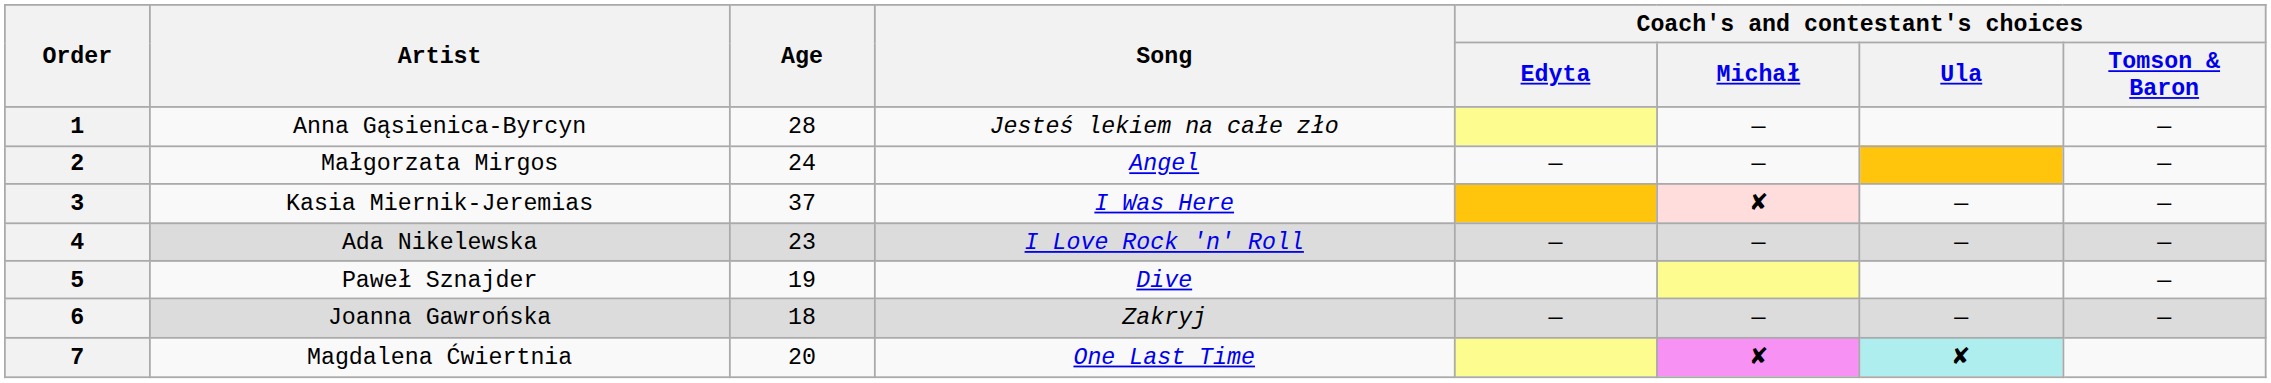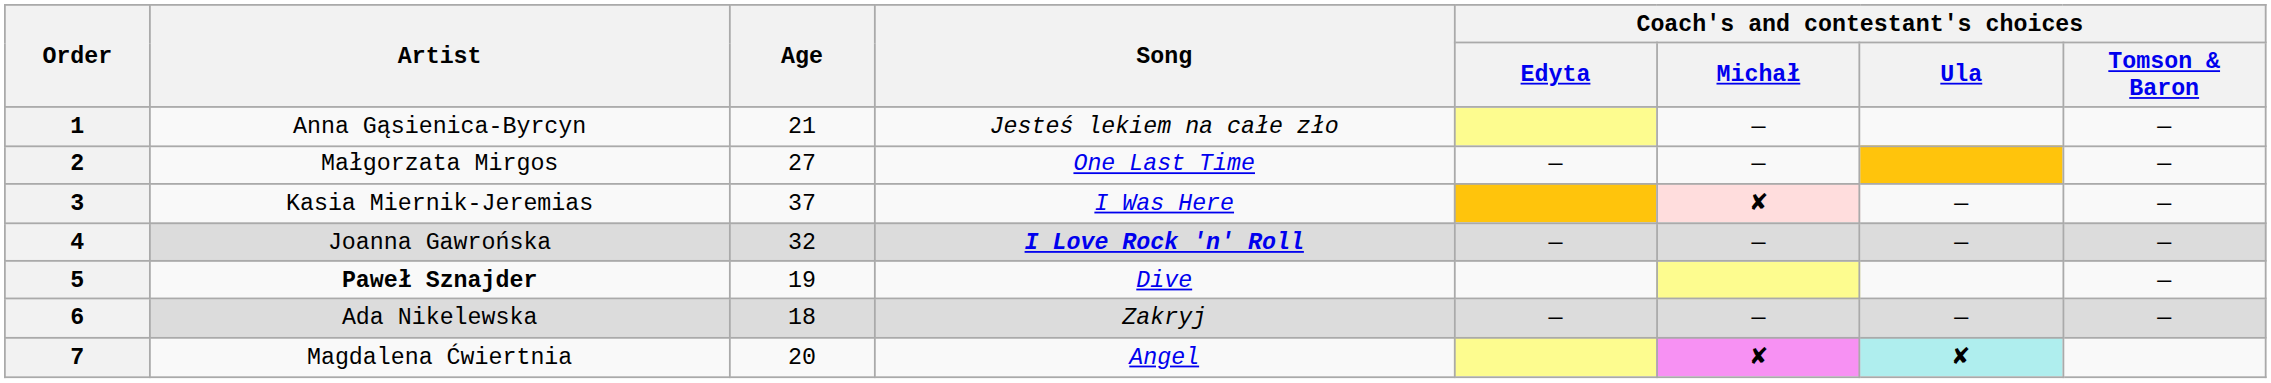(802, 127) 28 -> (802, 127) 21
(802, 164) 24 -> (802, 164) 27
(1164, 164) Angel -> (1164, 164) One Last Time
(440, 242) Ada Nikelewska -> (440, 242) Joanna Gawrońska
(802, 242) 23 -> (802, 242) 32
(1164, 242) normal -> (1164, 242) bold
(440, 280) normal -> (440, 280) bold
(440, 318) Joanna Gawrońska -> (440, 318) Ada Nikelewska
(1164, 357) One Last Time -> (1164, 357) Angel
